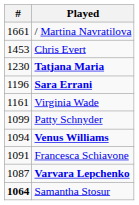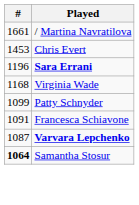- row: (69, 66)
(18, 102) 1161 -> (18, 84) 1168
- row: (72, 137)
